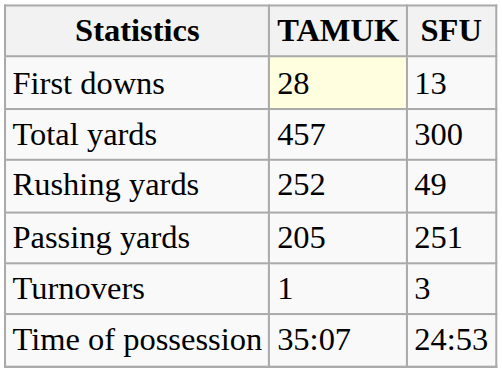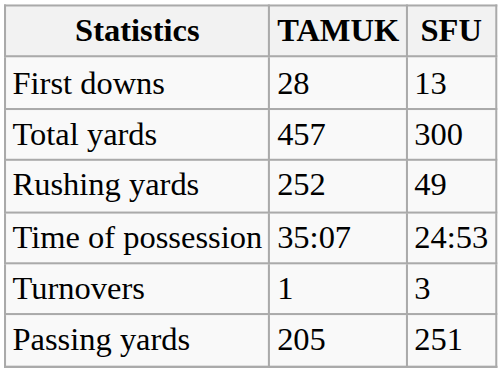(293, 82) lightyellow background -> (293, 82) no background
rows swapped: (101, 236) <-> (137, 339)
